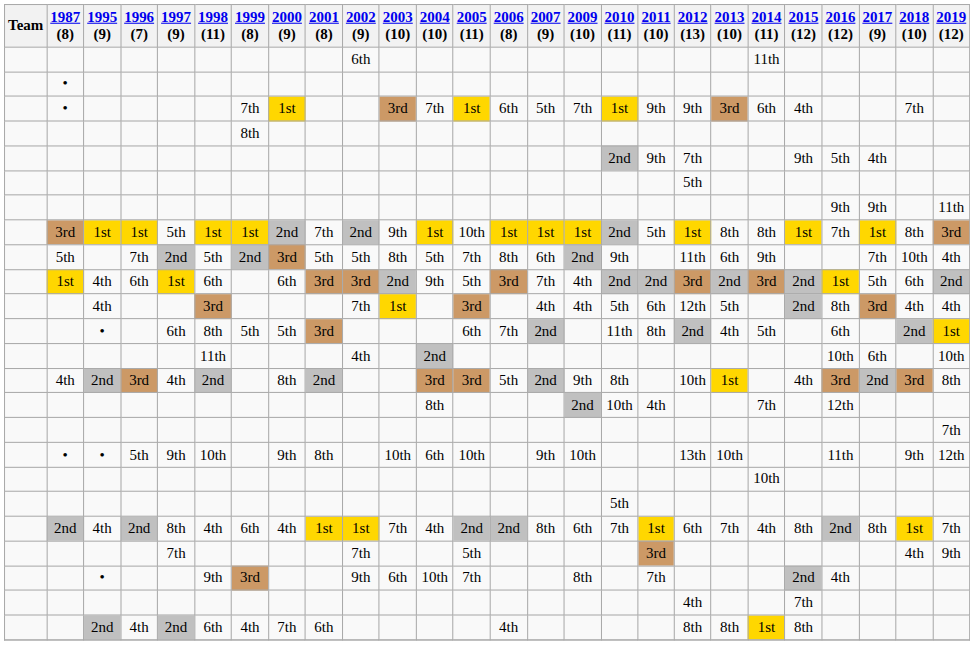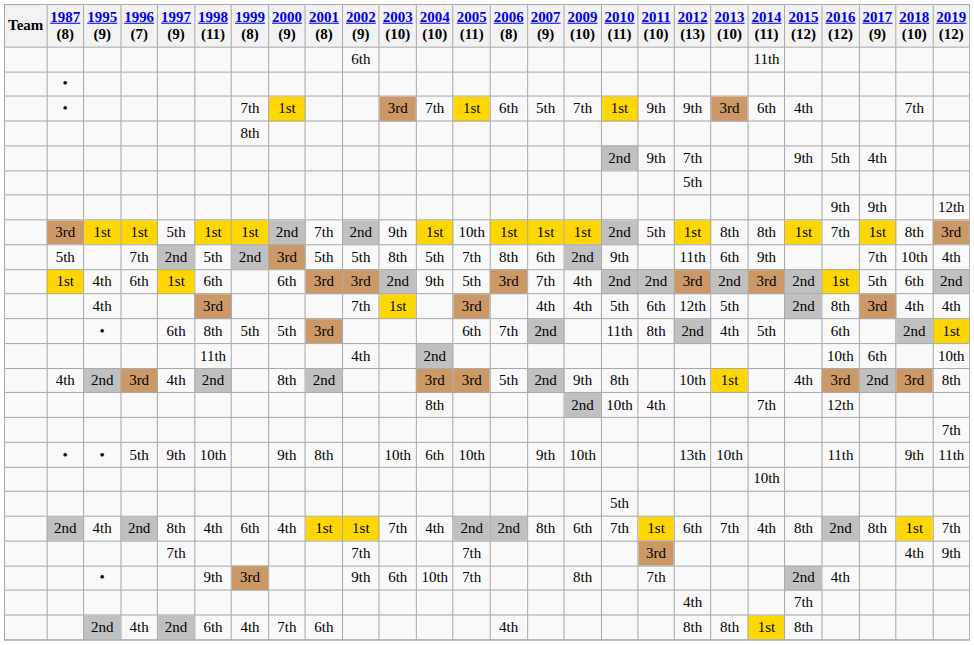(951, 207) 11th -> (951, 207) 12th
(951, 454) 12th -> (951, 454) 11th
(472, 553) 5th -> (472, 553) 7th
